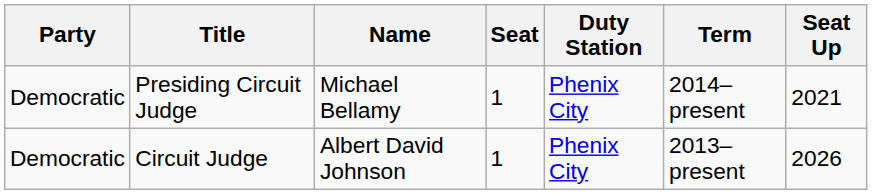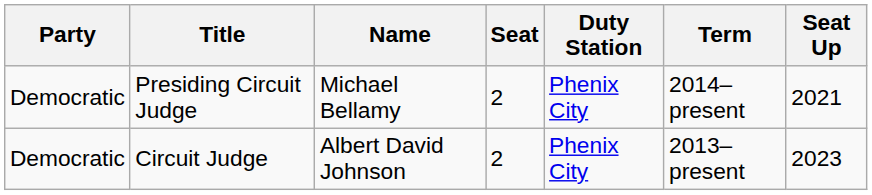(497, 96) 1 -> (497, 96) 2
(497, 158) 1 -> (497, 158) 2
(817, 158) 2026 -> (817, 158) 2023
